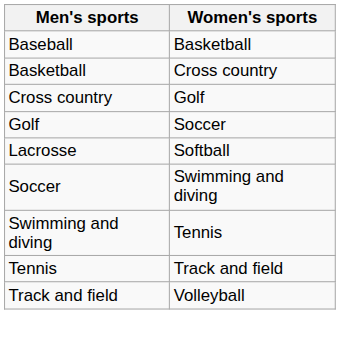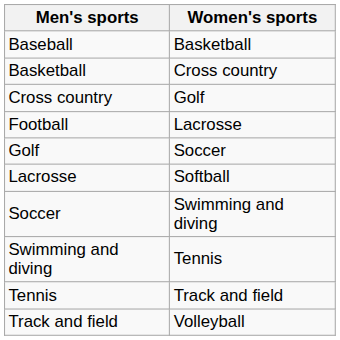+ row: (38, 124)
